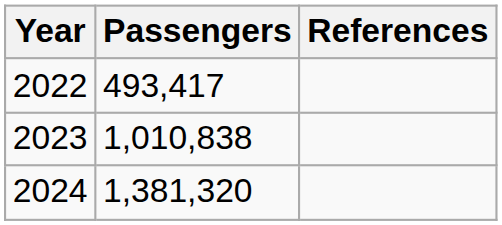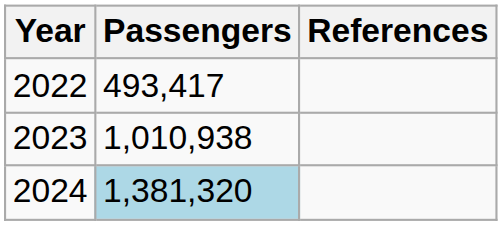(178, 138) 1,010,838 -> (178, 138) 1,010,938
(178, 191) no background -> (178, 191) lightblue background
